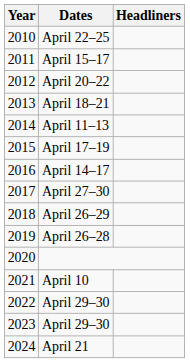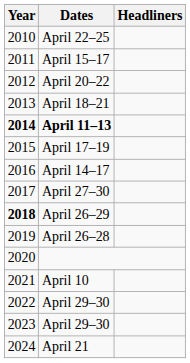(22, 125) normal -> (22, 125) bold
(75, 125) normal -> (77, 125) bold
(22, 214) normal -> (22, 214) bold
